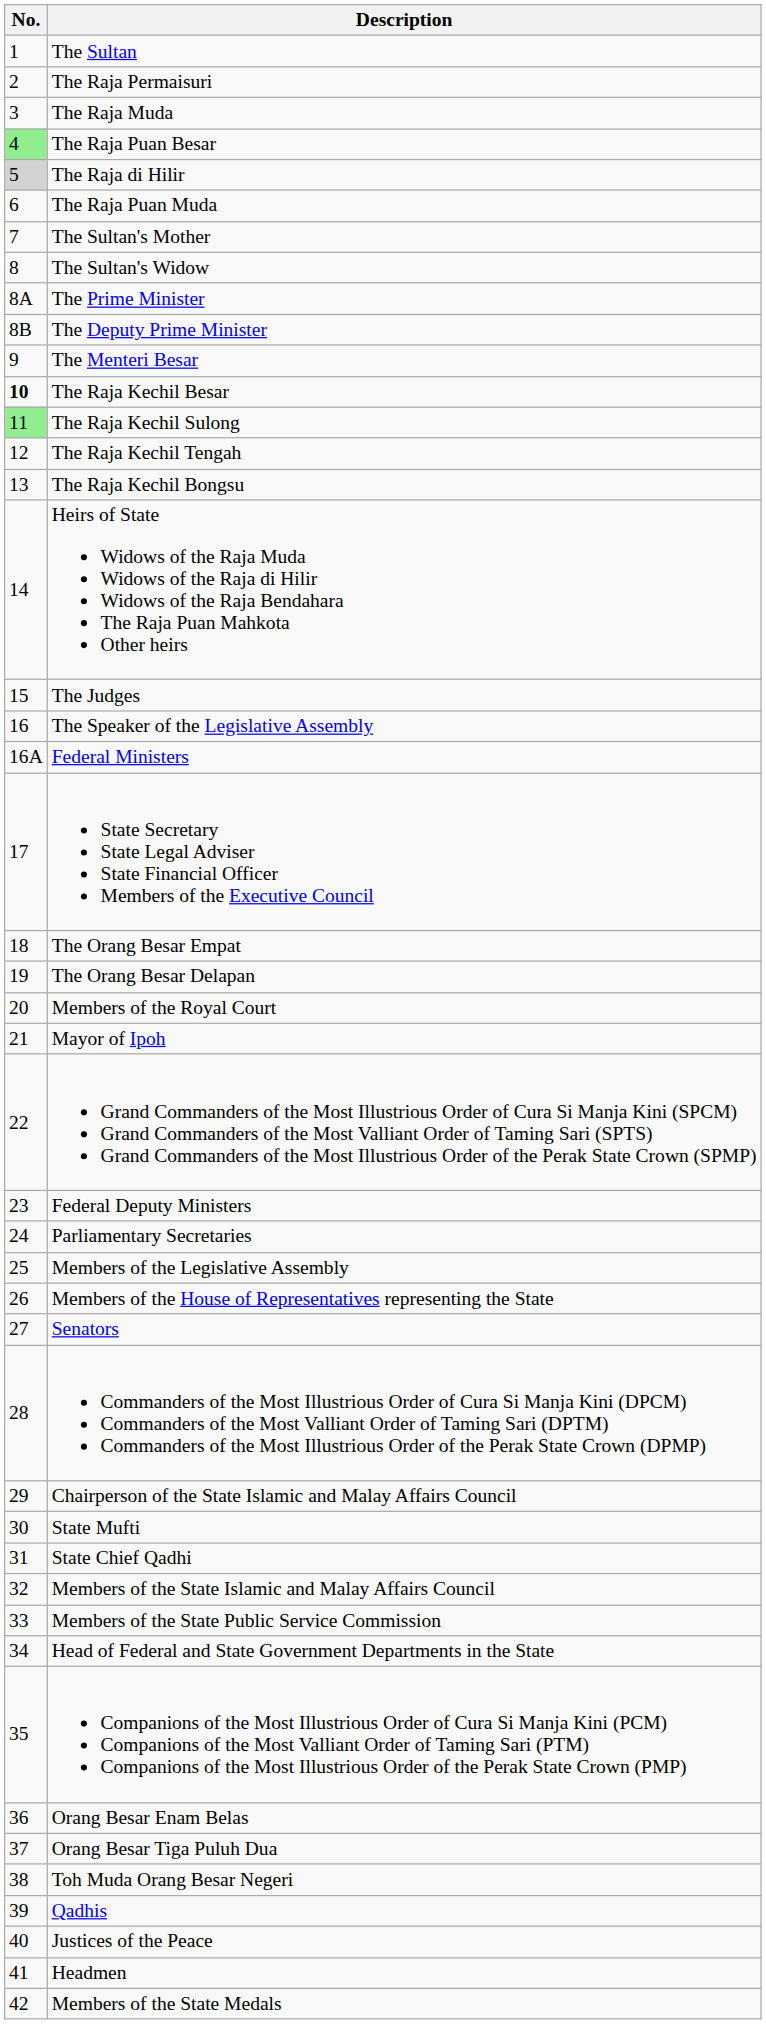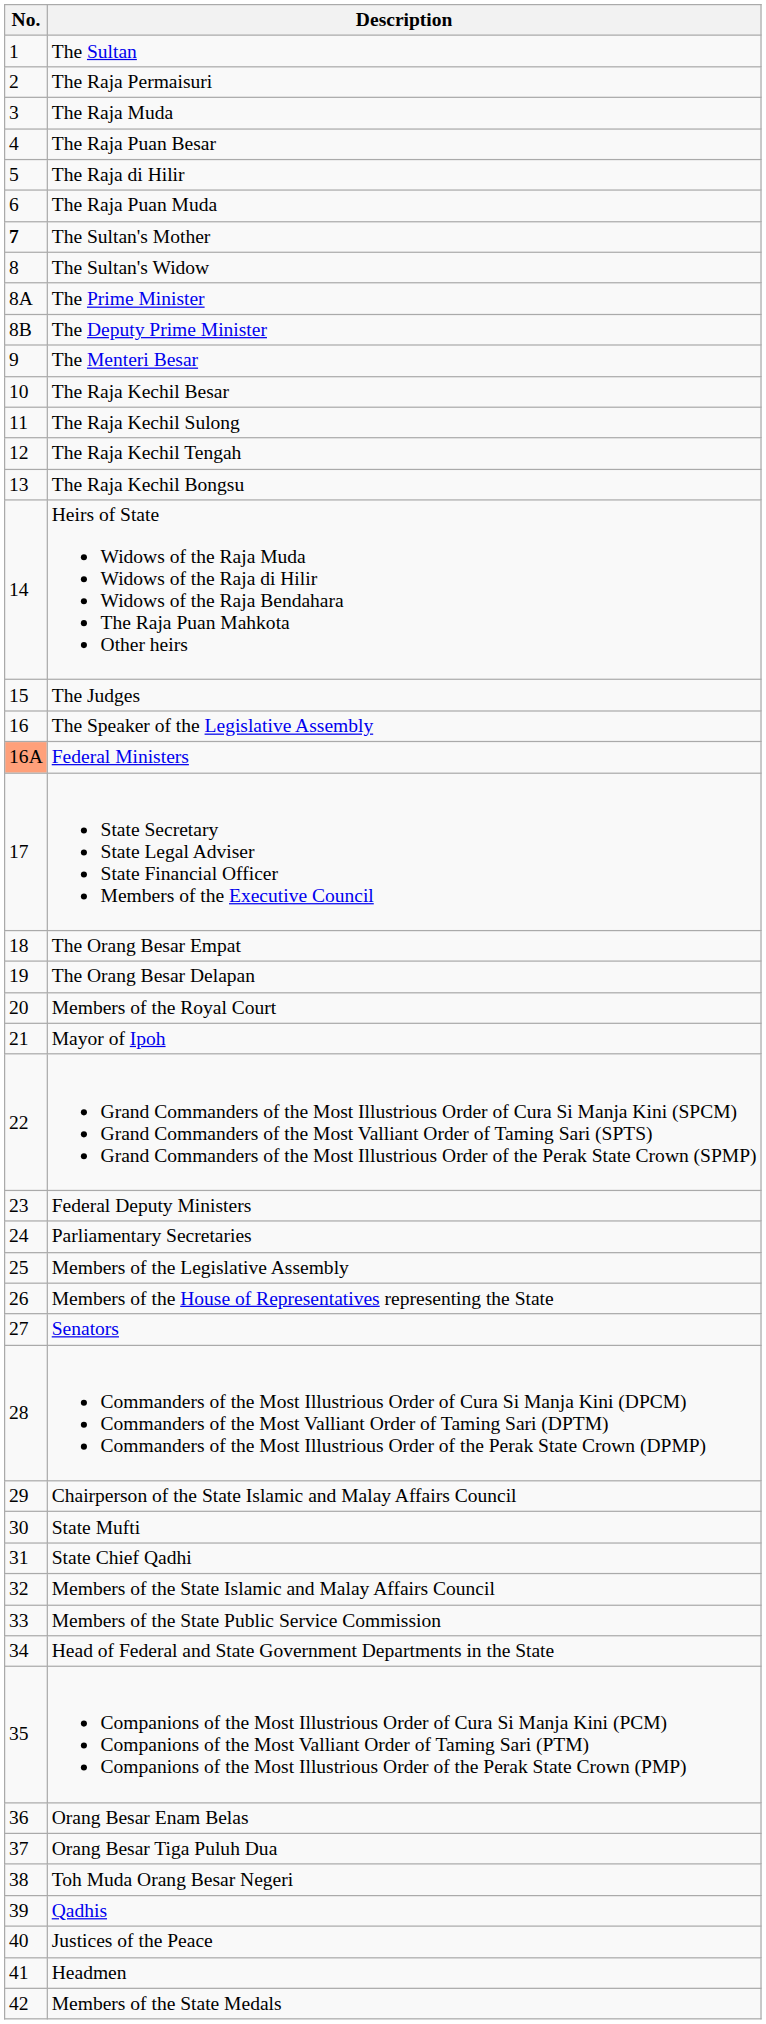(14, 143) lightgreen background -> (14, 143) no background
(14, 174) lightgrey background -> (14, 174) no background
(14, 236) normal -> (14, 236) bold
(19, 391) bold -> (19, 391) normal
(19, 422) lightgreen background -> (19, 422) no background
(26, 757) no background -> (26, 757) lightsalmon background
